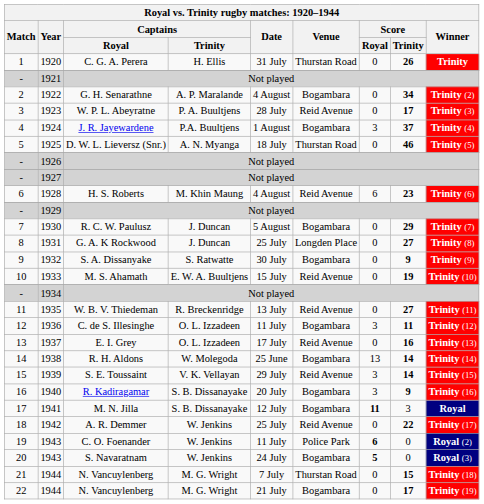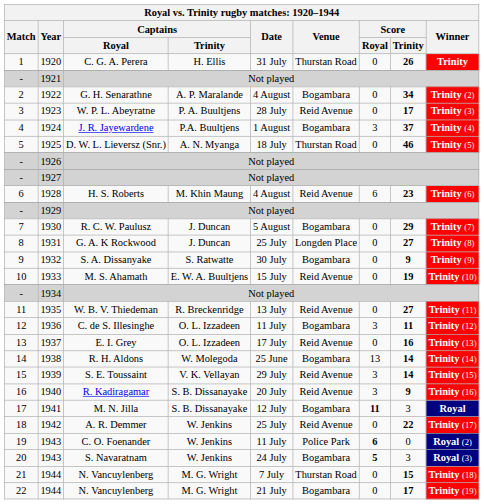(326, 392) Bogambara -> (326, 392) Reid Avenue
(408, 458) 0 -> (408, 458) 3
